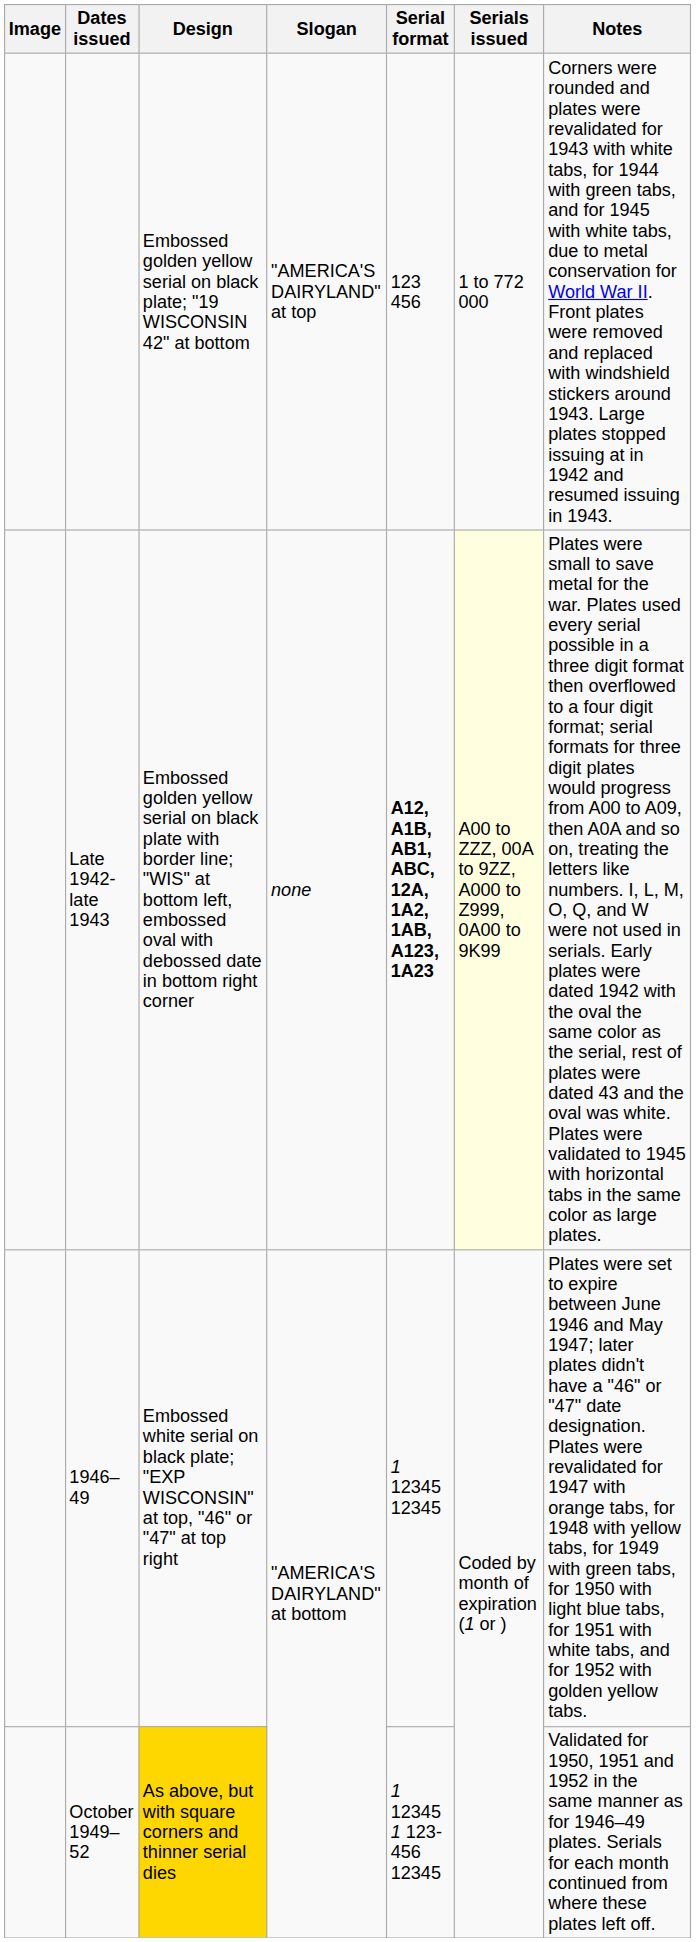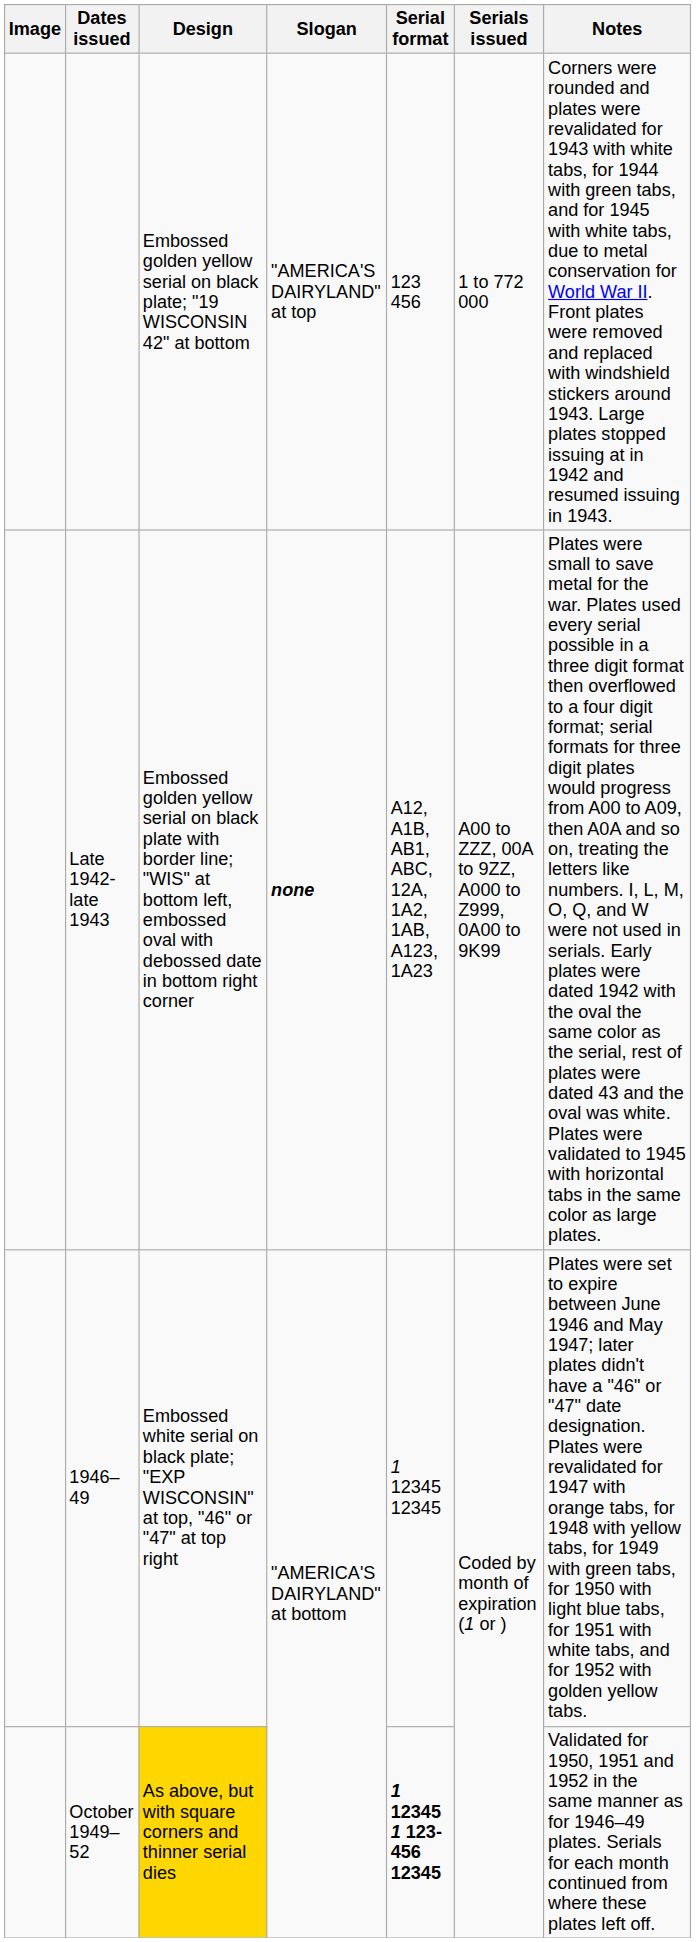(291, 889) normal -> (293, 889) bold
(415, 889) bold -> (414, 889) normal
(496, 889) lightyellow background -> (496, 889) no background
(416, 1831) normal -> (416, 1831) bold
